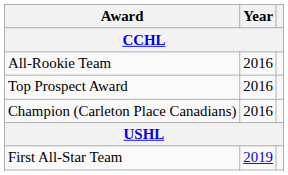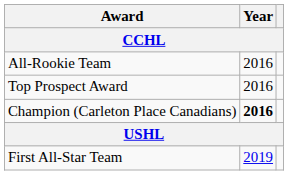(258, 110) normal -> (258, 110) bold
